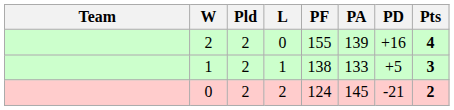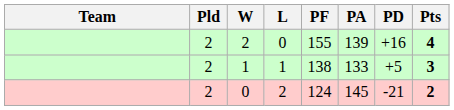columns swapped: (245, 17) <-> (208, 17)
